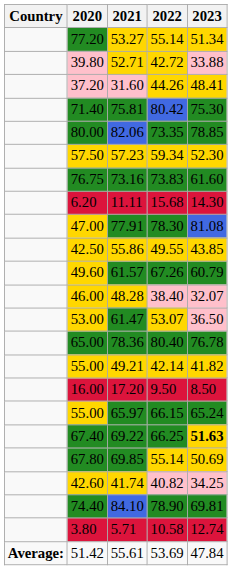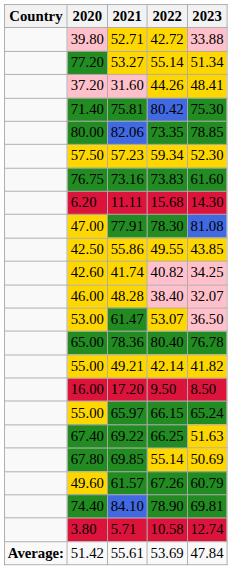rows swapped: (127, 39) <-> (127, 62)
rows swapped: (127, 483) <-> (127, 272)
(207, 436) bold -> (207, 436) normal
